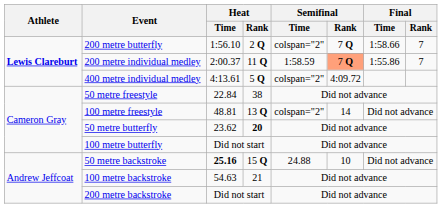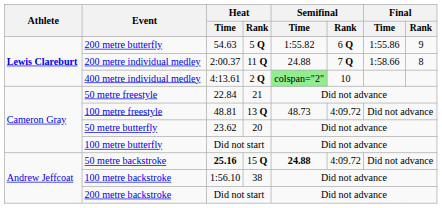(225, 45) 1:56.10 -> (225, 45) 54.63
(257, 45) 2 Q -> (257, 45) 5 Q
(299, 45) colspan="2" -> (299, 45) 1:55.82
(345, 45) 7 Q -> (345, 45) 6 Q
(384, 45) 1:58.66 -> (384, 45) 1:55.86
(421, 45) 7 -> (421, 45) 9
(299, 62) 1:58.59 -> (299, 62) 24.88
(345, 62) lightsalmon background -> (345, 62) no background
(384, 62) 1:55.86 -> (384, 62) 1:58.66
(421, 62) 7 -> (421, 62) 8
(257, 78) 5 Q -> (257, 78) 2 Q
(299, 78) no background -> (299, 78) lightgreen background
(345, 78) 4:09.72 -> (345, 78) 10
(257, 95) 38 -> (257, 95) 21
(299, 112) colspan="2" -> (299, 112) 48.73
(345, 112) 14 -> (345, 112) 4:09.72
(257, 128) bold -> (257, 128) normal
(299, 161) normal -> (299, 161) bold
(345, 161) 10 -> (345, 161) 4:09.72
(225, 178) 54.63 -> (225, 178) 1:56.10
(257, 178) 21 -> (257, 178) 38
